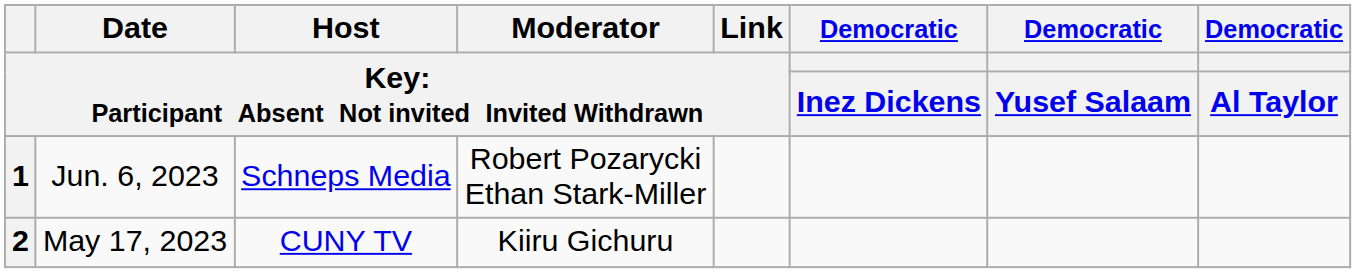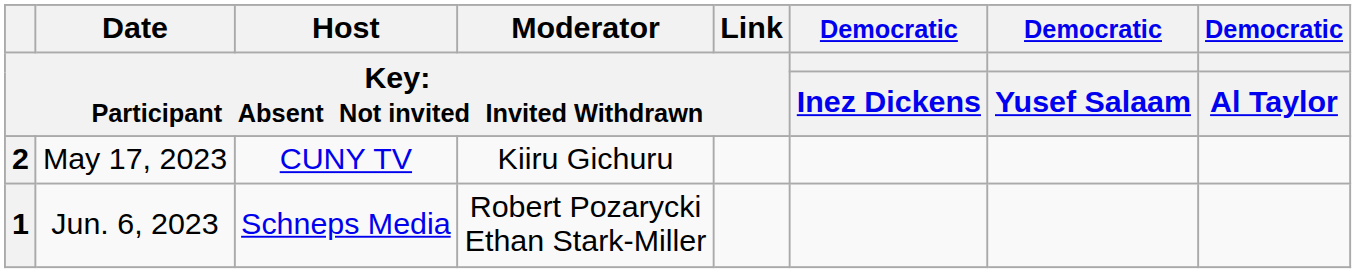rows swapped: (20, 176) <-> (20, 241)
